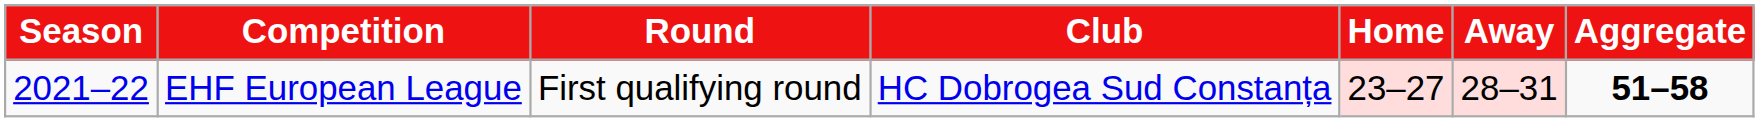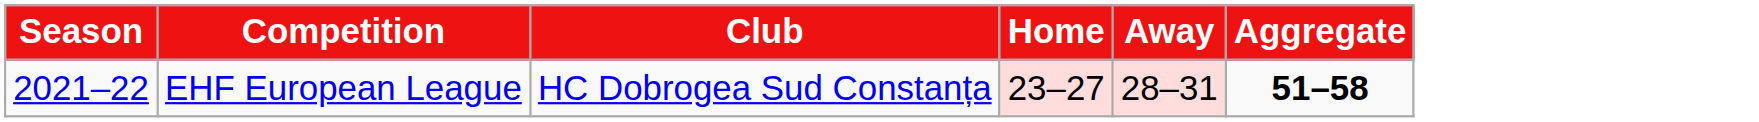- column: (700, 32)
